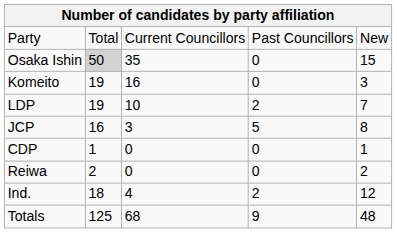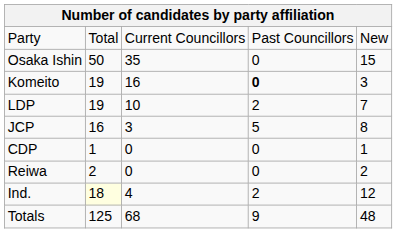(96, 60) lightgrey background -> (96, 60) no background
(256, 82) normal -> (256, 82) bold
(96, 194) no background -> (96, 194) lightyellow background
